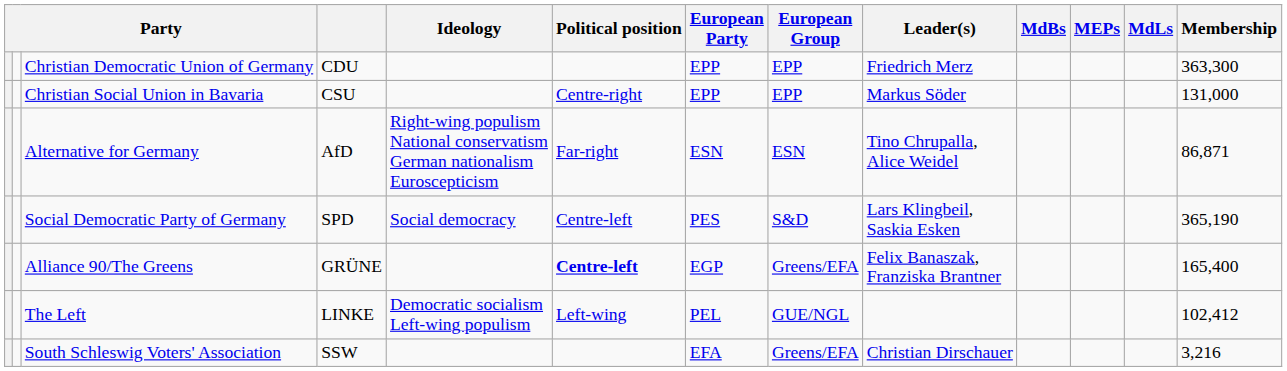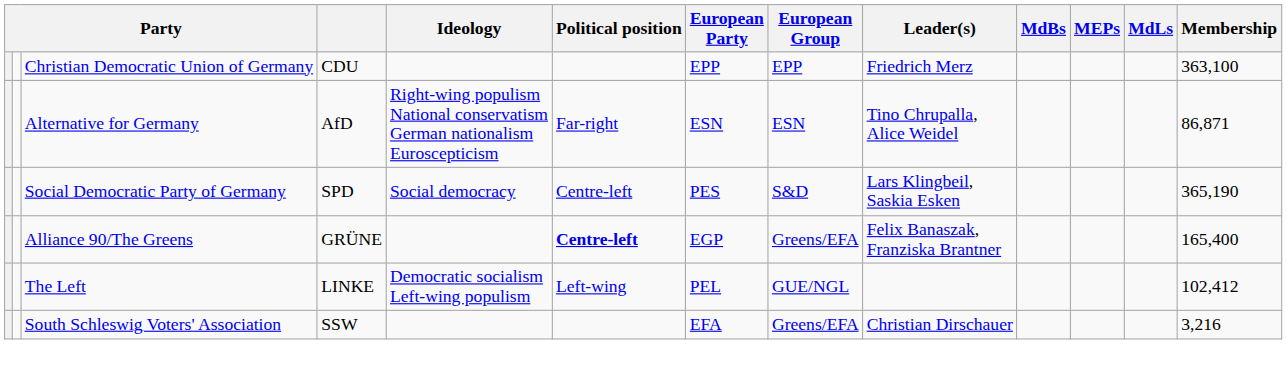(1210, 66) 363,300 -> (1210, 66) 363,100
- row: (144, 94)
